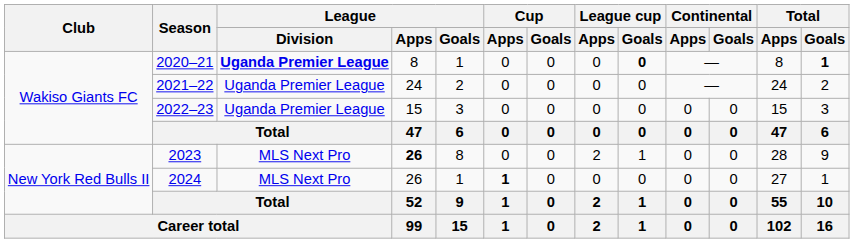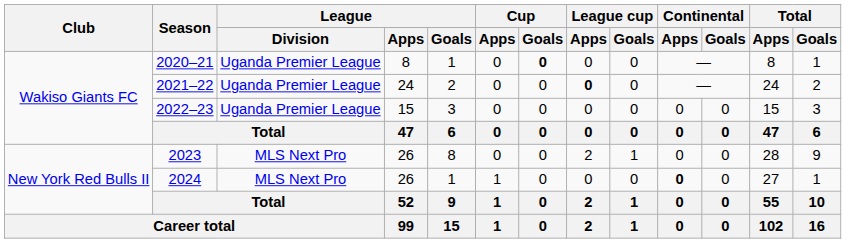(305, 62) bold -> (300, 62) normal
(551, 62) normal -> (543, 62) bold
(642, 62) bold -> (634, 62) normal
(825, 62) bold -> (817, 62) normal
(597, 86) normal -> (588, 86) bold
(414, 156) bold -> (406, 156) normal
(505, 179) bold -> (497, 179) normal
(688, 179) normal -> (680, 179) bold
